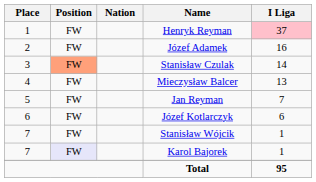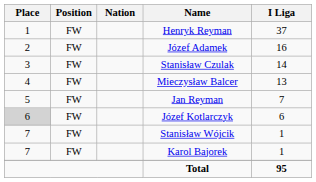(282, 30) pink background -> (282, 30) no background
(74, 65) lightsalmon background -> (74, 65) no background
(27, 117) no background -> (27, 117) lightgrey background
(74, 151) lavender background -> (74, 151) no background
